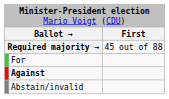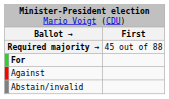(18, 60) normal -> (18, 60) bold
(28, 73) bold -> (28, 73) normal
